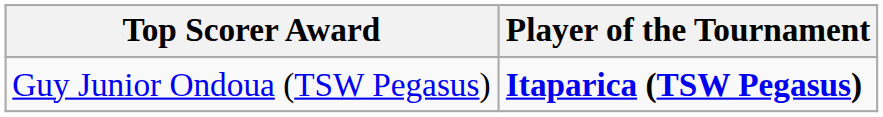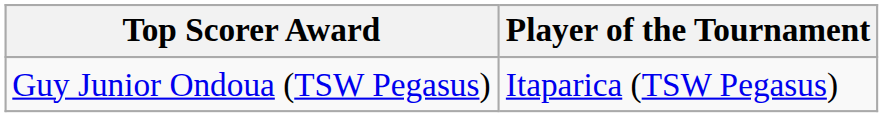(684, 83) bold -> (672, 83) normal
